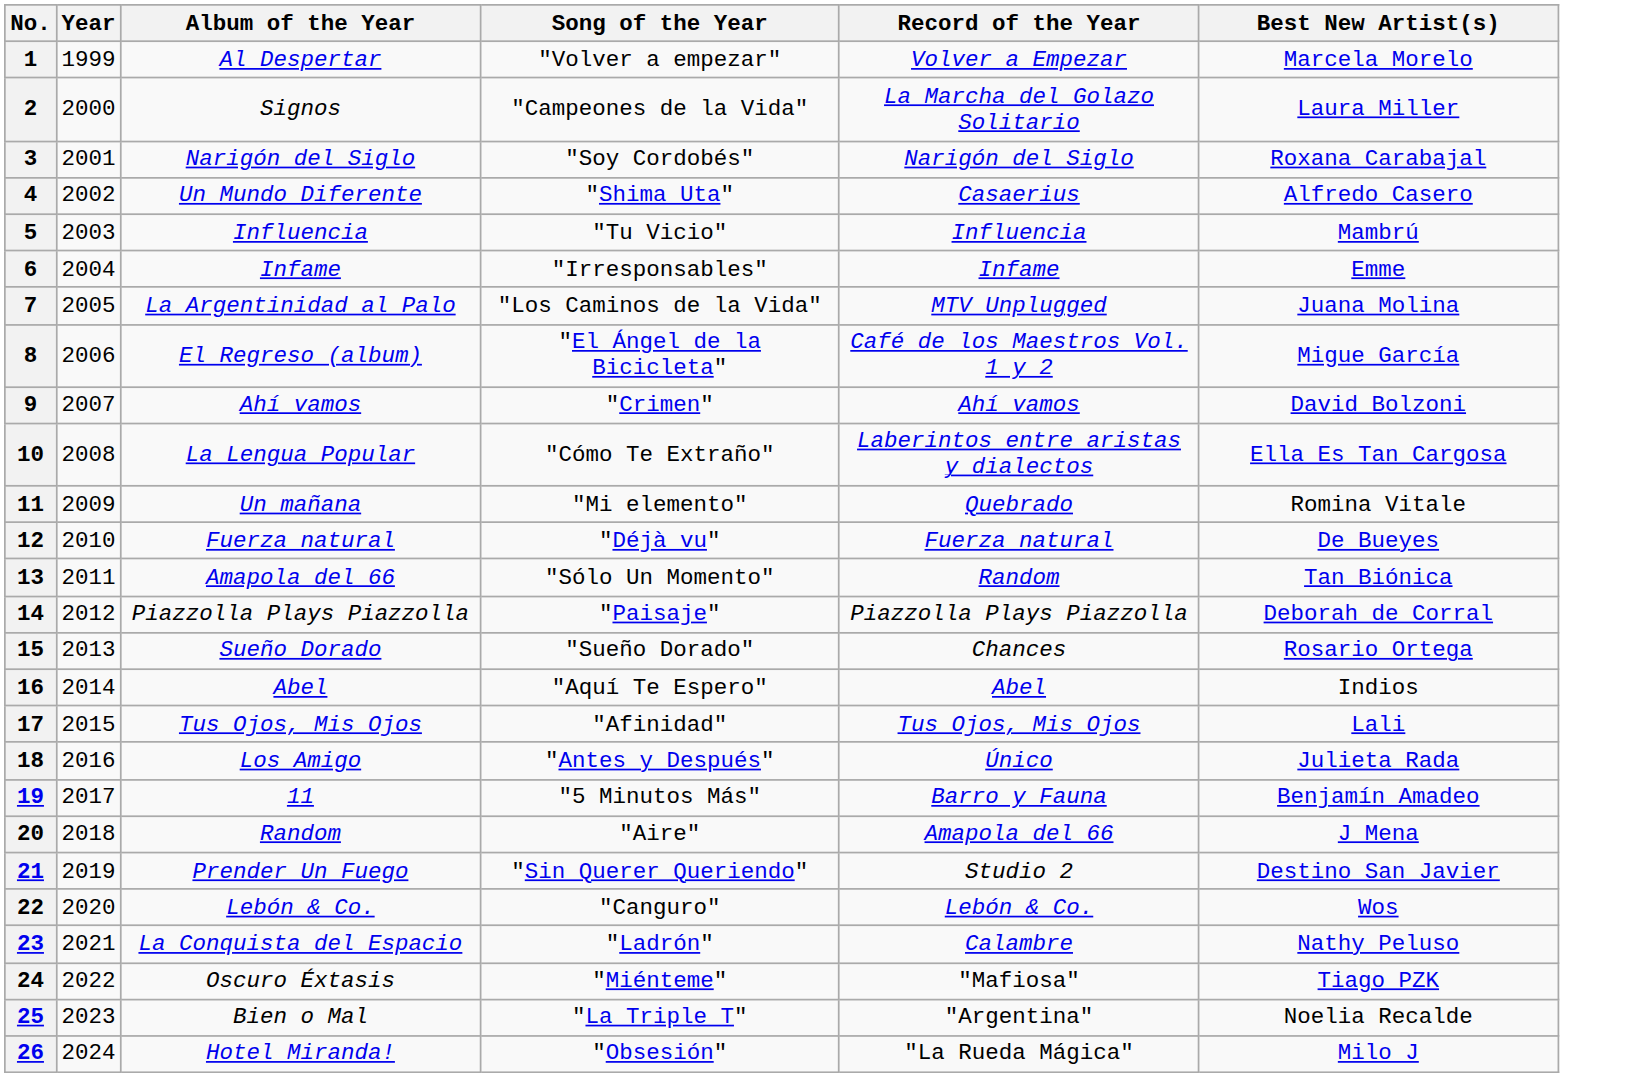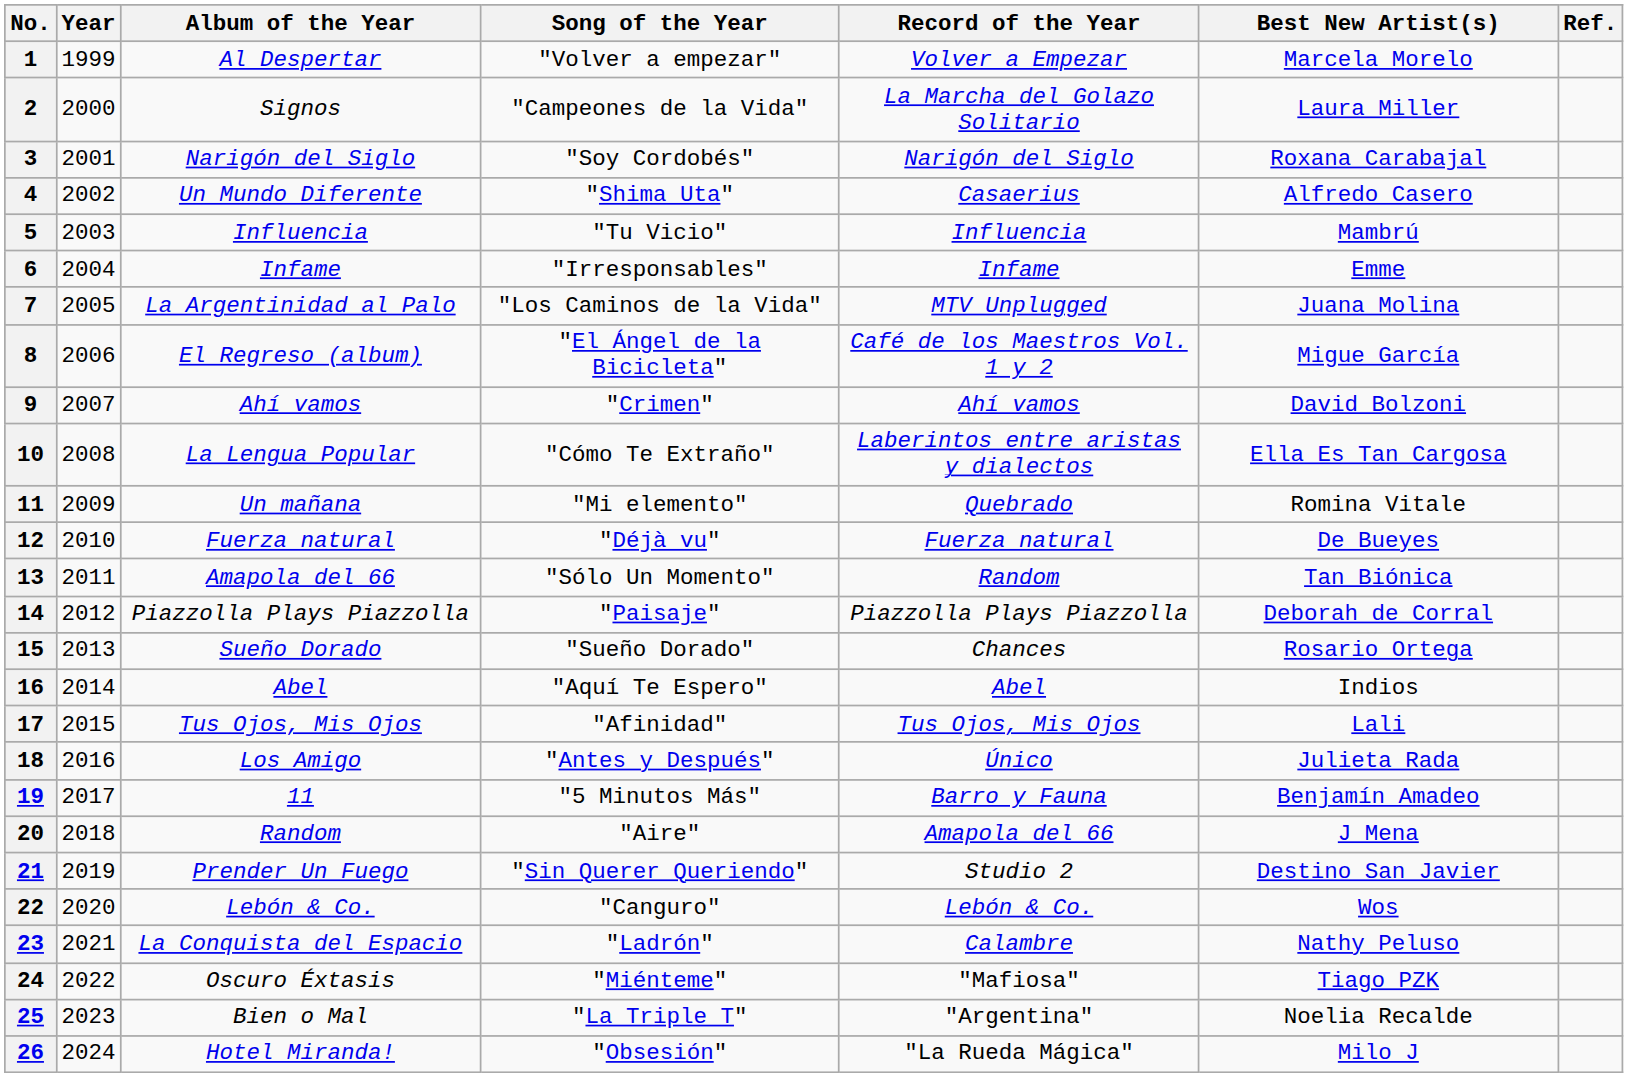+ column: (1590, 23)
